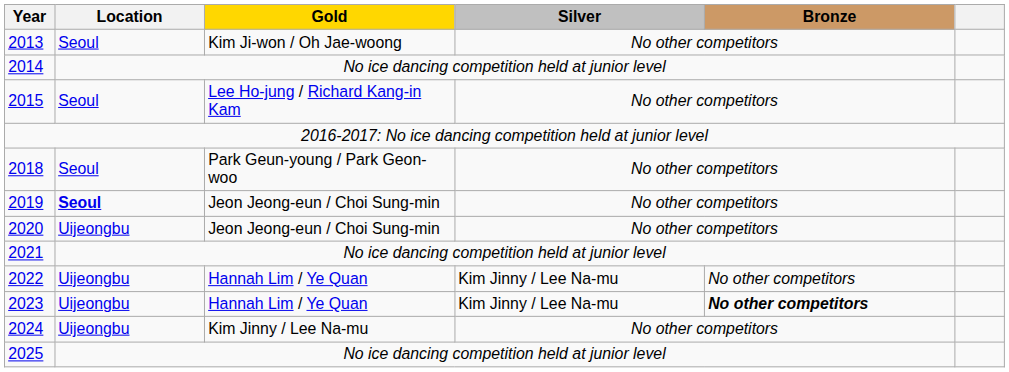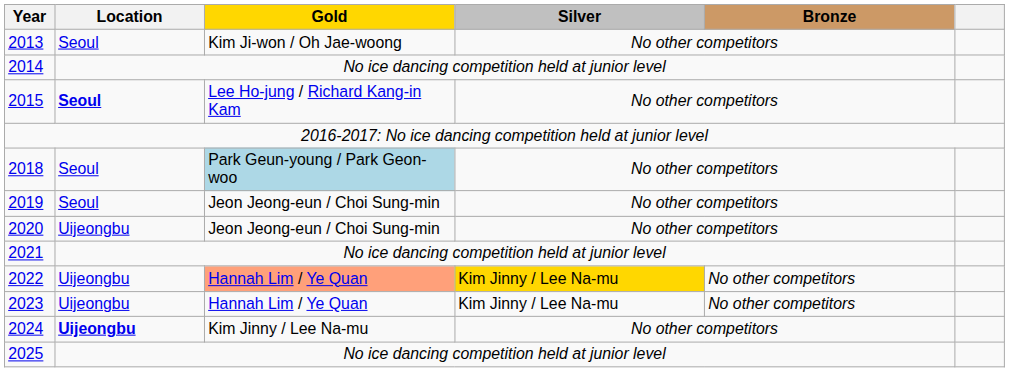(78, 101) normal -> (80, 101) bold
(317, 169) no background -> (317, 169) lightblue background
(80, 203) bold -> (78, 203) normal
(288, 278) no background -> (288, 278) lightsalmon background
(538, 278) no background -> (538, 278) gold background
(788, 303) bold -> (782, 303) normal
(94, 329) normal -> (97, 329) bold
